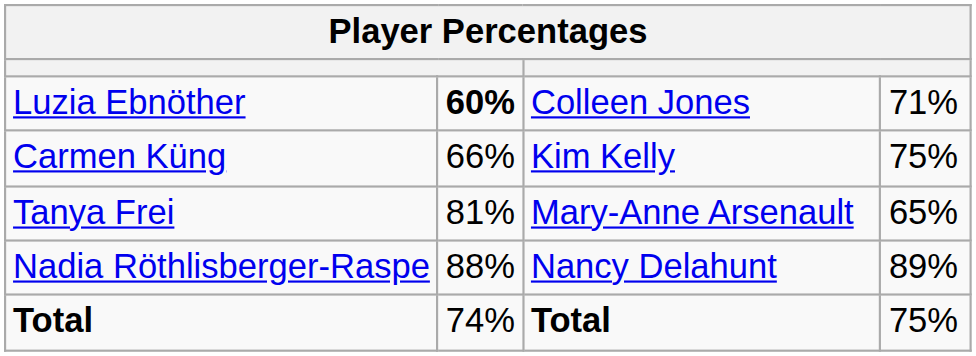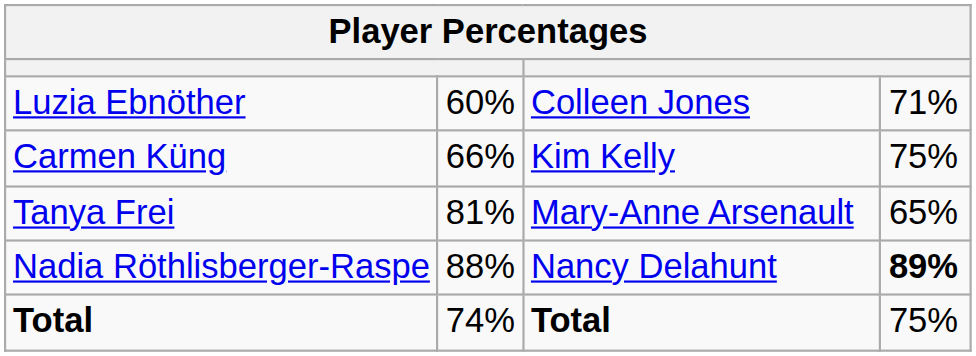(480, 102) bold -> (480, 102) normal
(923, 267) normal -> (923, 267) bold
